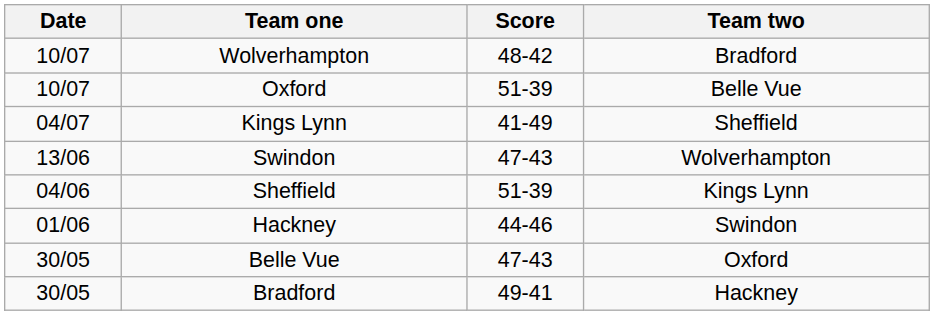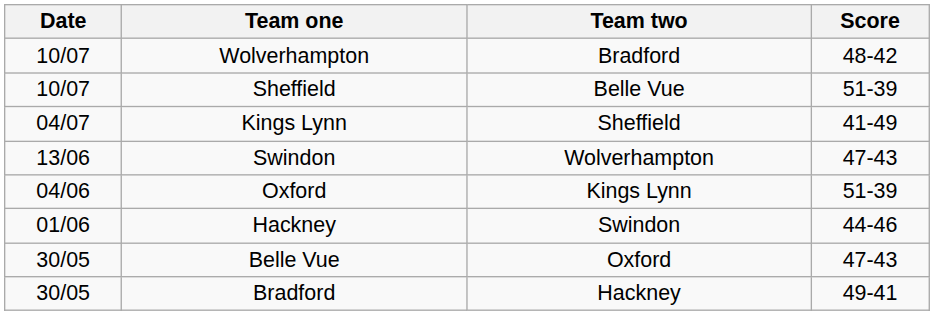columns swapped: (525, 21) <-> (756, 21)
(294, 89) Oxford -> (294, 89) Sheffield
(294, 191) Sheffield -> (294, 191) Oxford
